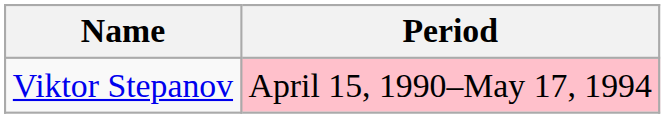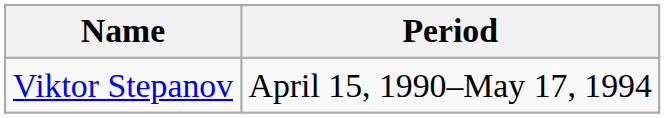(450, 84) pink background -> (450, 84) no background
